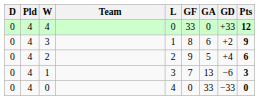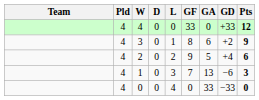columns swapped: (110, 12) <-> (13, 12)
